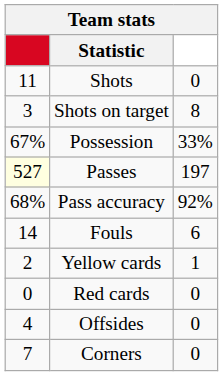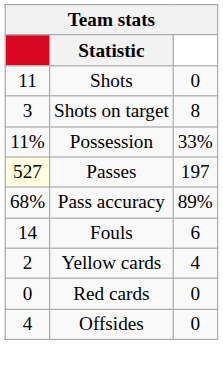(28, 141) 67% -> (28, 141) 11%
(195, 202) 92% -> (195, 202) 89%
(195, 263) 1 -> (195, 263) 4
- row: (111, 354)
